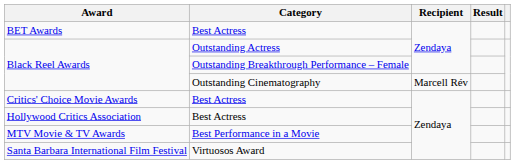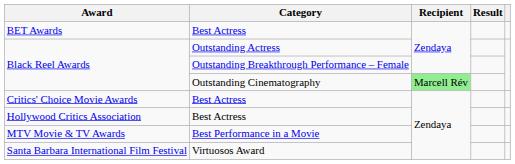(441, 82) no background -> (441, 82) lightgreen background
